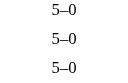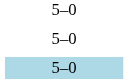(64, 67) no background -> (64, 67) lightblue background
